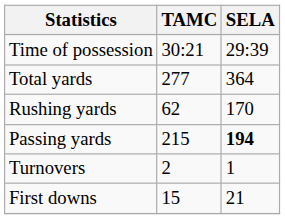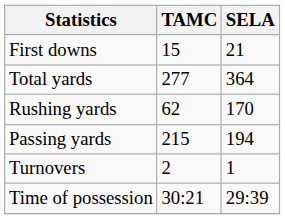rows swapped: (53, 198) <-> (81, 49)
(240, 138) bold -> (240, 138) normal
